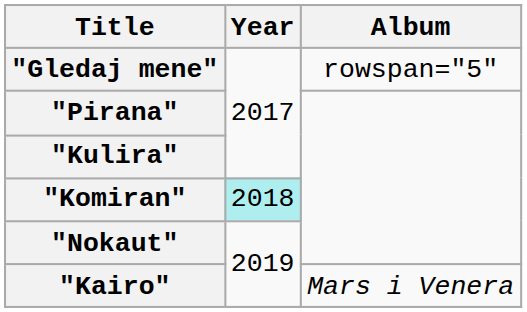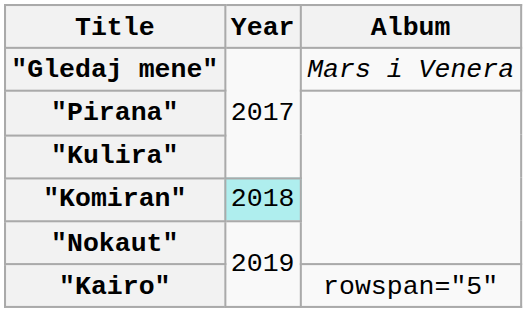(411, 70) rowspan="5" -> (411, 70) Mars i Venera
(411, 286) Mars i Venera -> (411, 286) rowspan="5"
